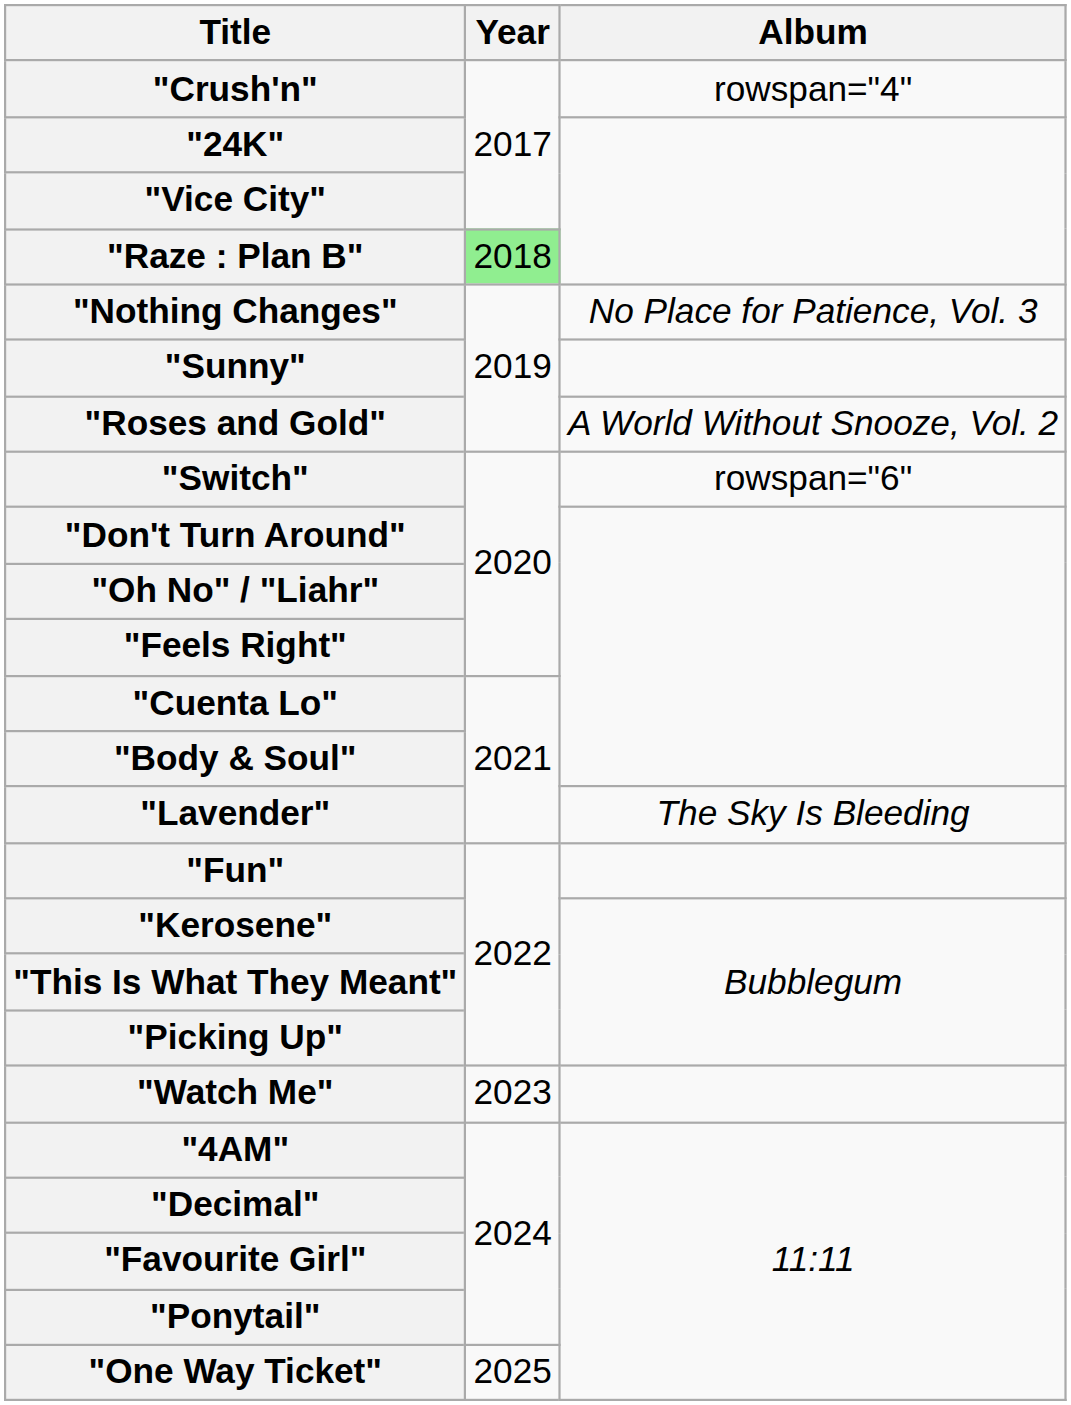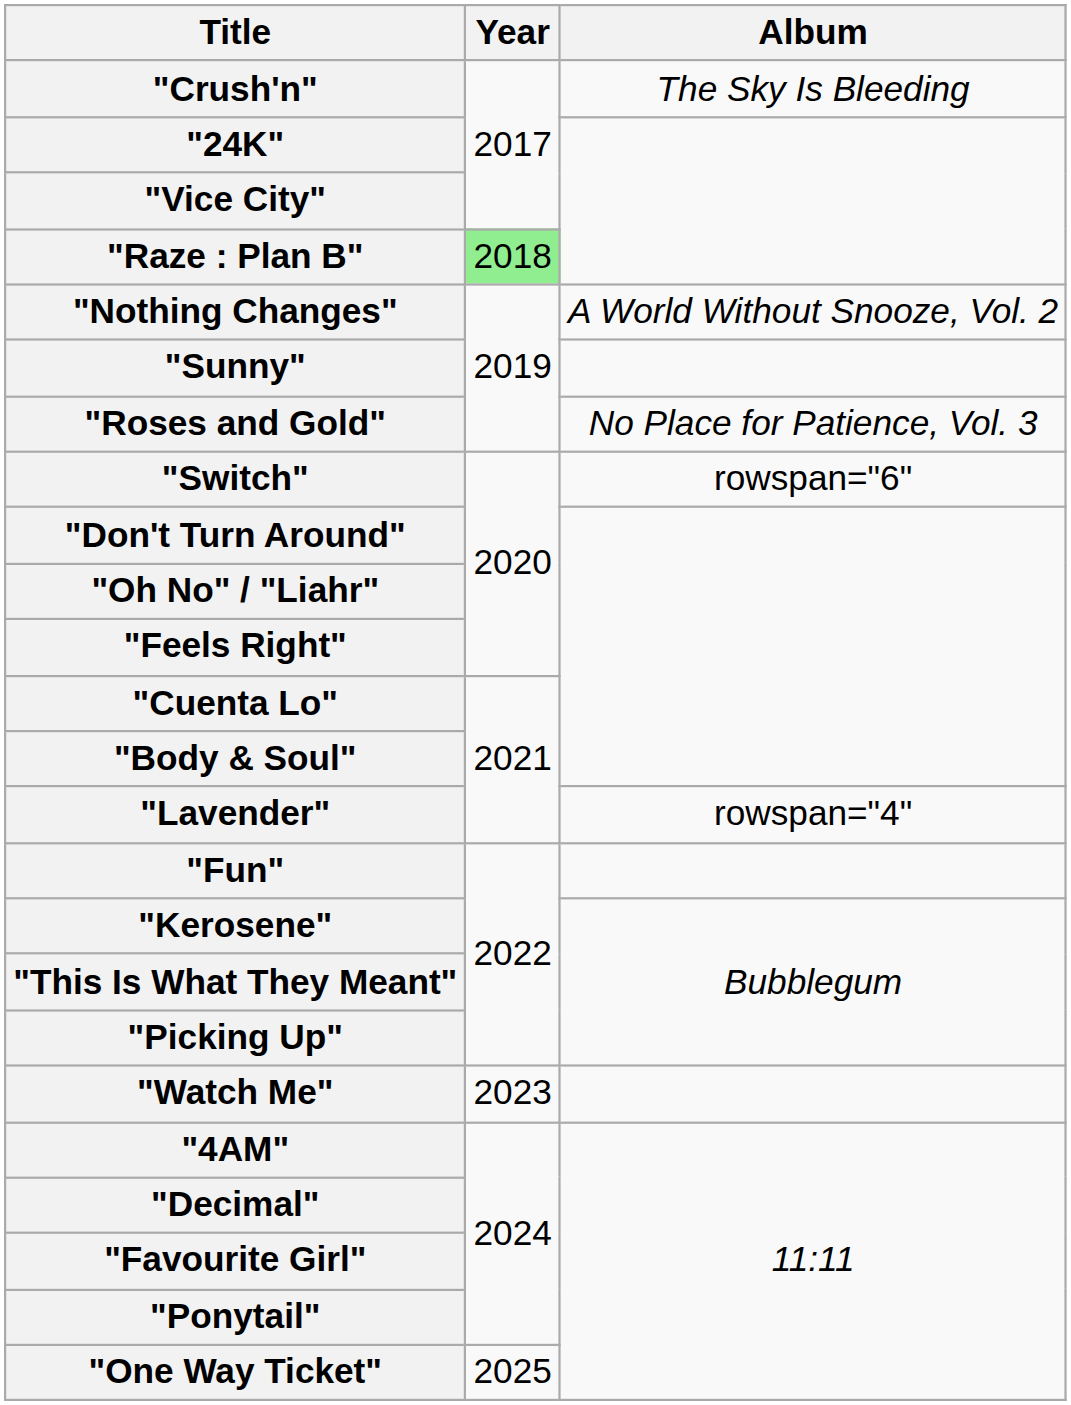(813, 88) rowspan="4" -> (813, 88) The Sky Is Bleeding
(813, 311) No Place for Patience, Vol. 3 -> (813, 311) A World Without Snooze, Vol. 2
(813, 423) A World Without Snooze, Vol. 2 -> (813, 423) No Place for Patience, Vol. 3
(813, 813) The Sky Is Bleeding -> (813, 813) rowspan="4"
